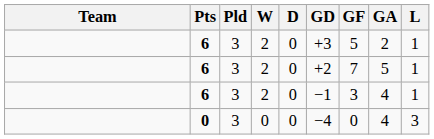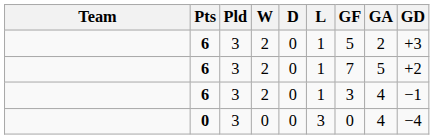columns swapped: (415, 17) <-> (323, 17)
